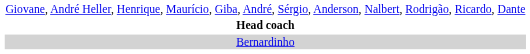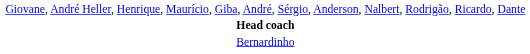(265, 42) lightgrey background -> (265, 42) no background
